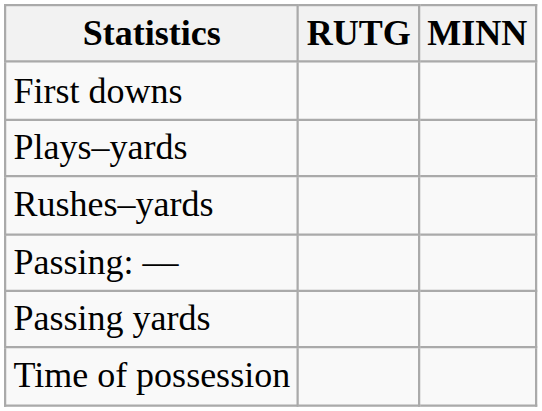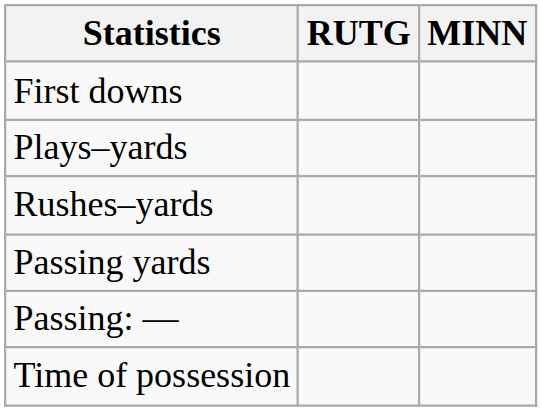rows swapped: (112, 318) <-> (96, 261)
